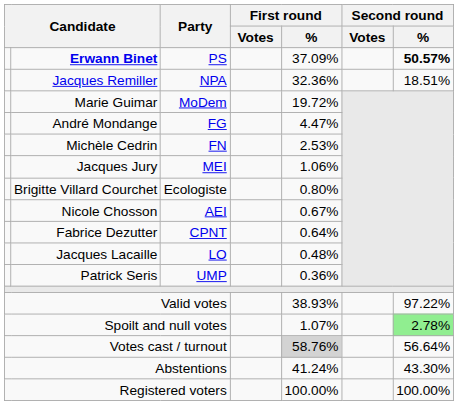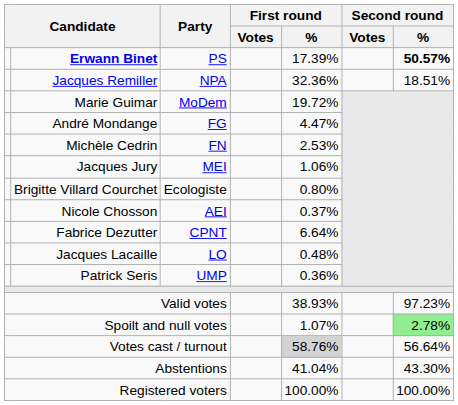(315, 59) 37.09% -> (315, 59) 17.39%
(319, 210) 0.67% -> (319, 210) 0.37%
(319, 232) 0.64% -> (319, 232) 6.64%
(427, 303) 97.22% -> (427, 303) 97.23%
(315, 368) 41.24% -> (315, 368) 41.04%
